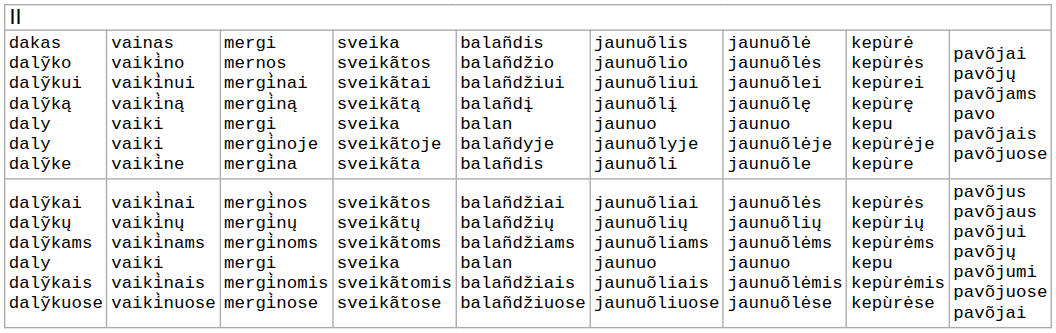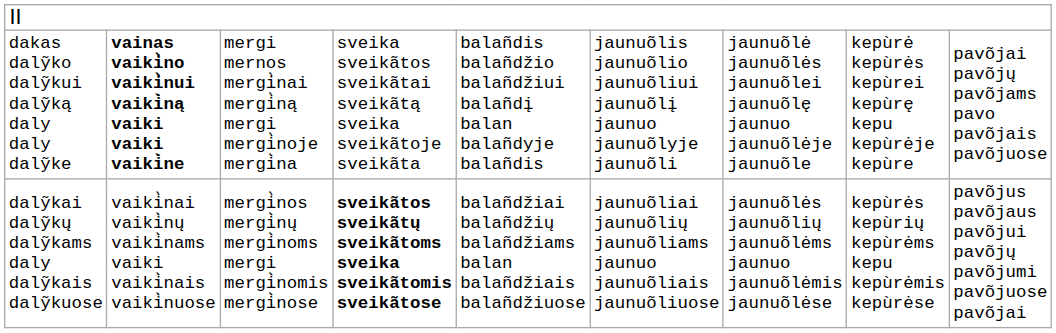(153, 104) normal -> (153, 104) bold
(394, 253) normal -> (394, 253) bold
